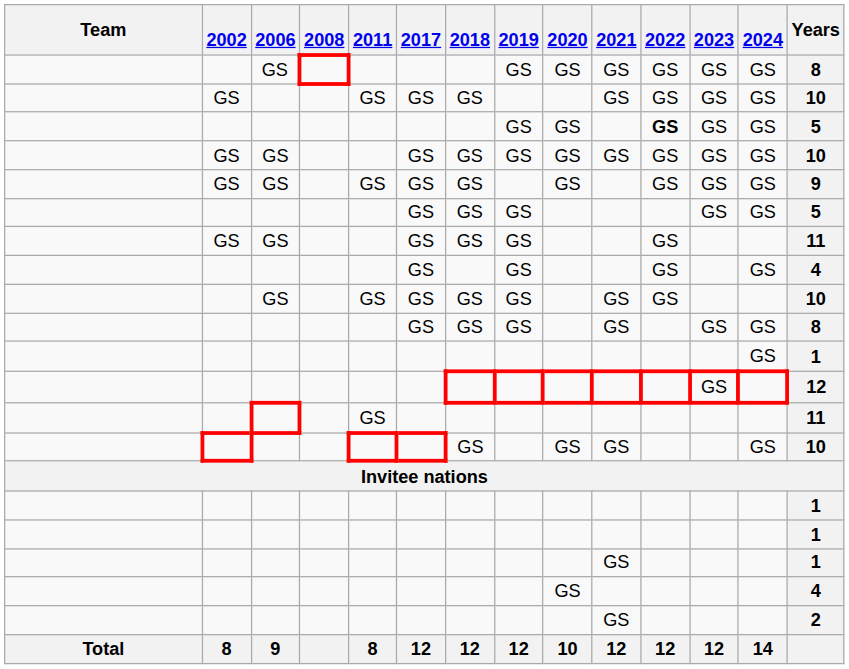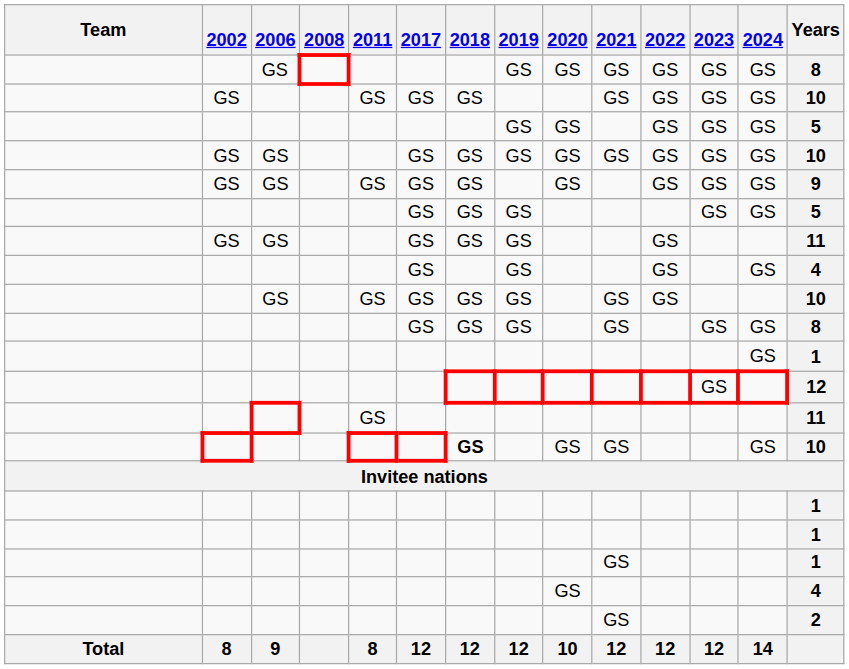(665, 127) bold -> (665, 127) normal
(470, 447) normal -> (470, 447) bold
